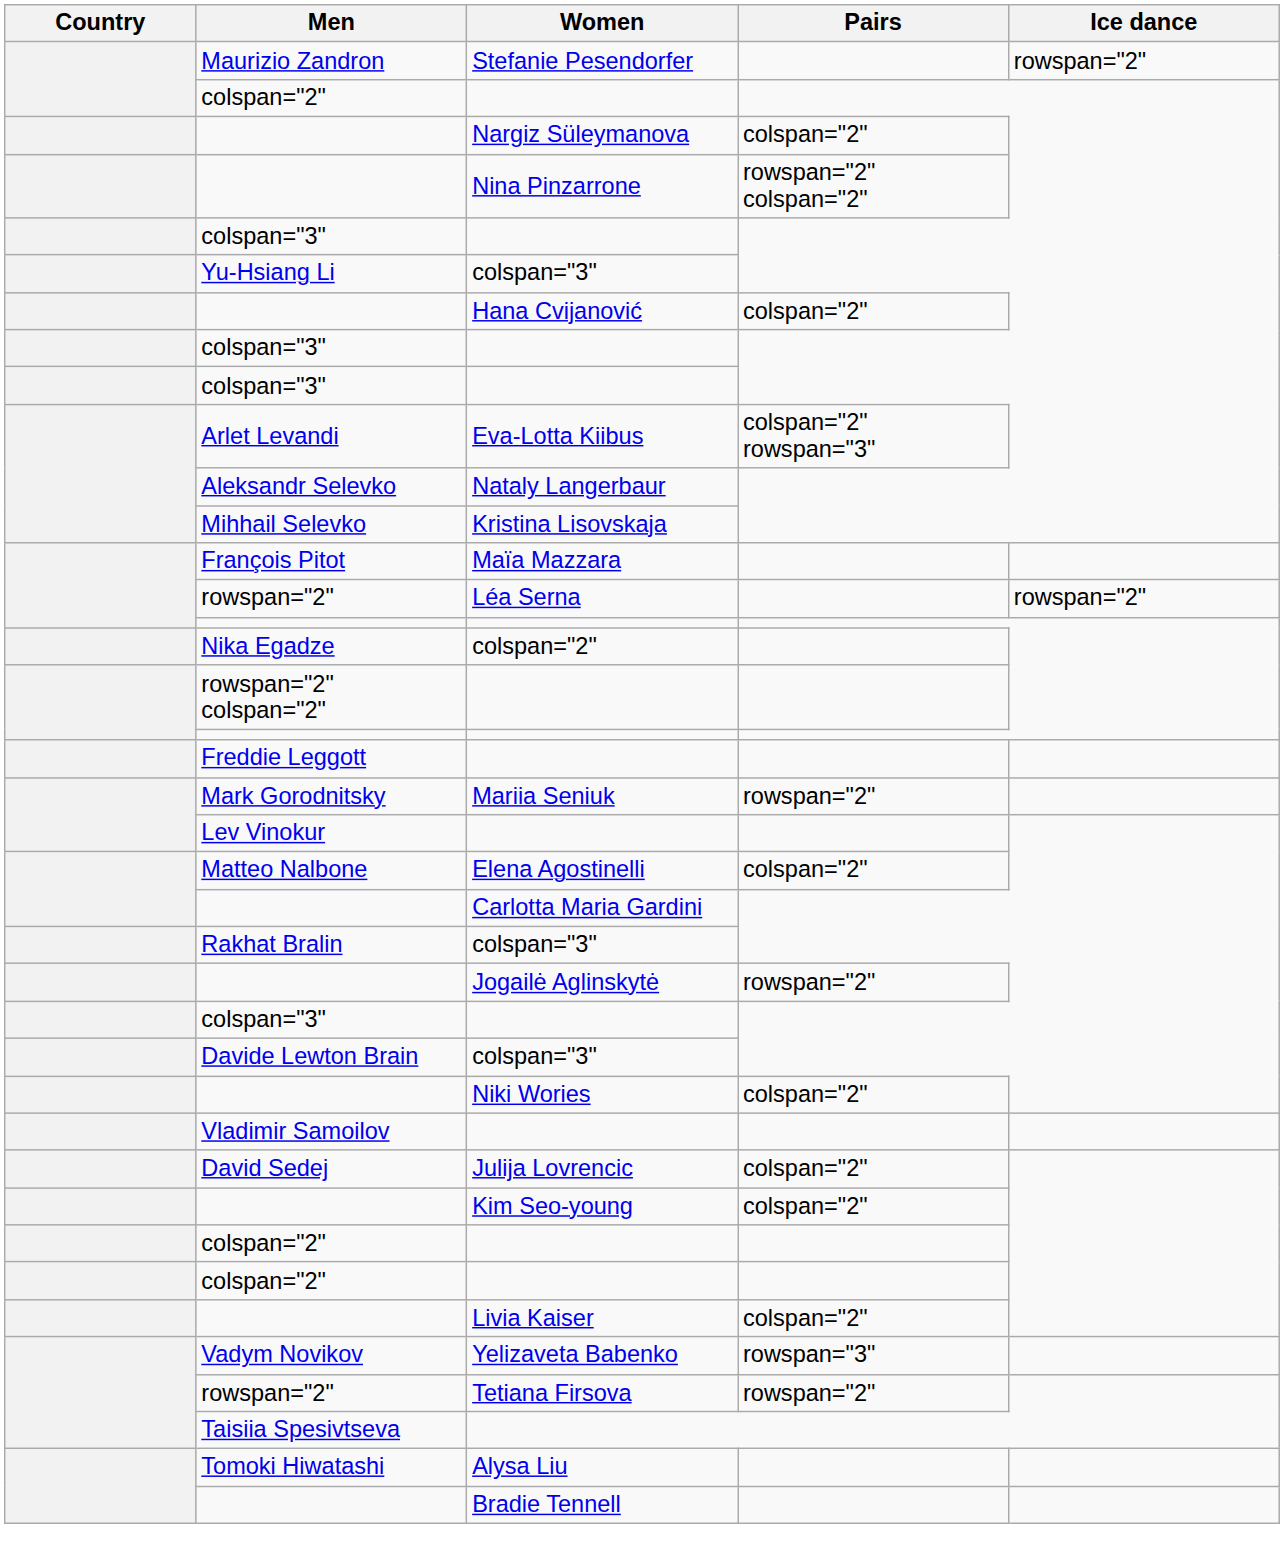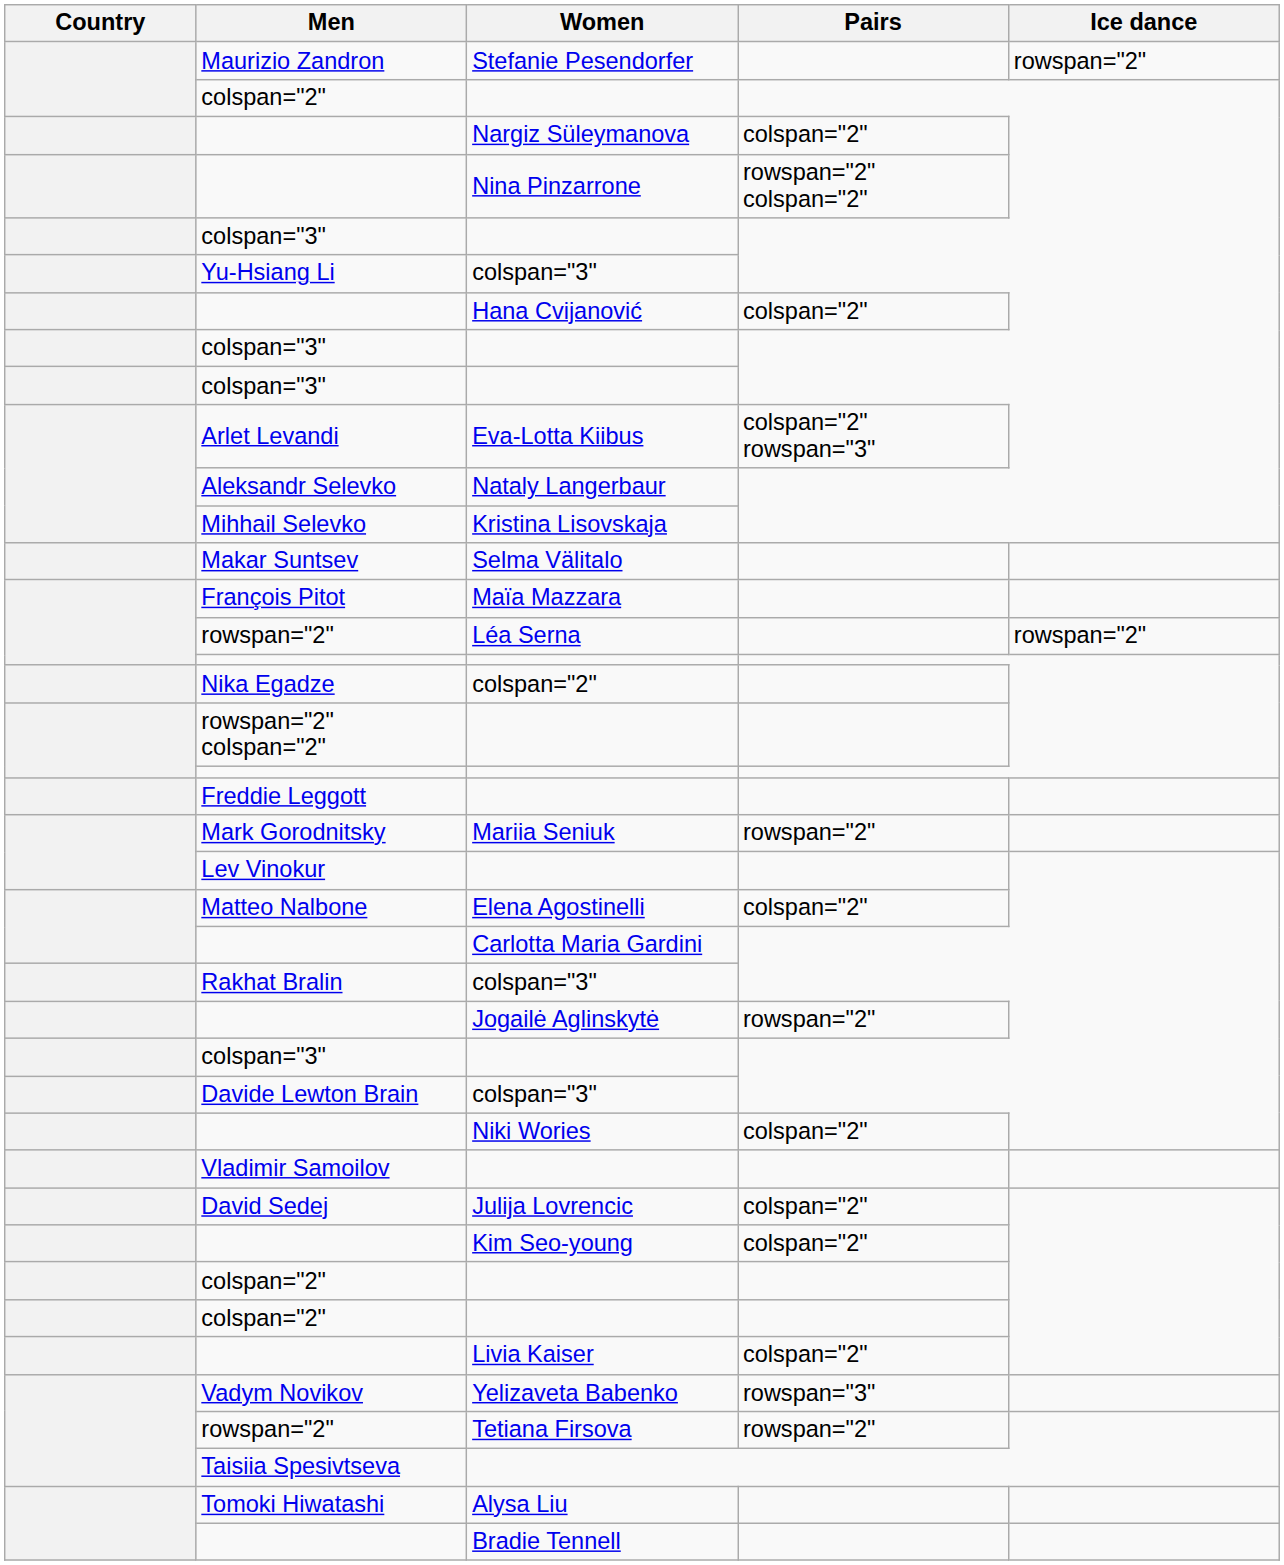+ row: (280, 560)
